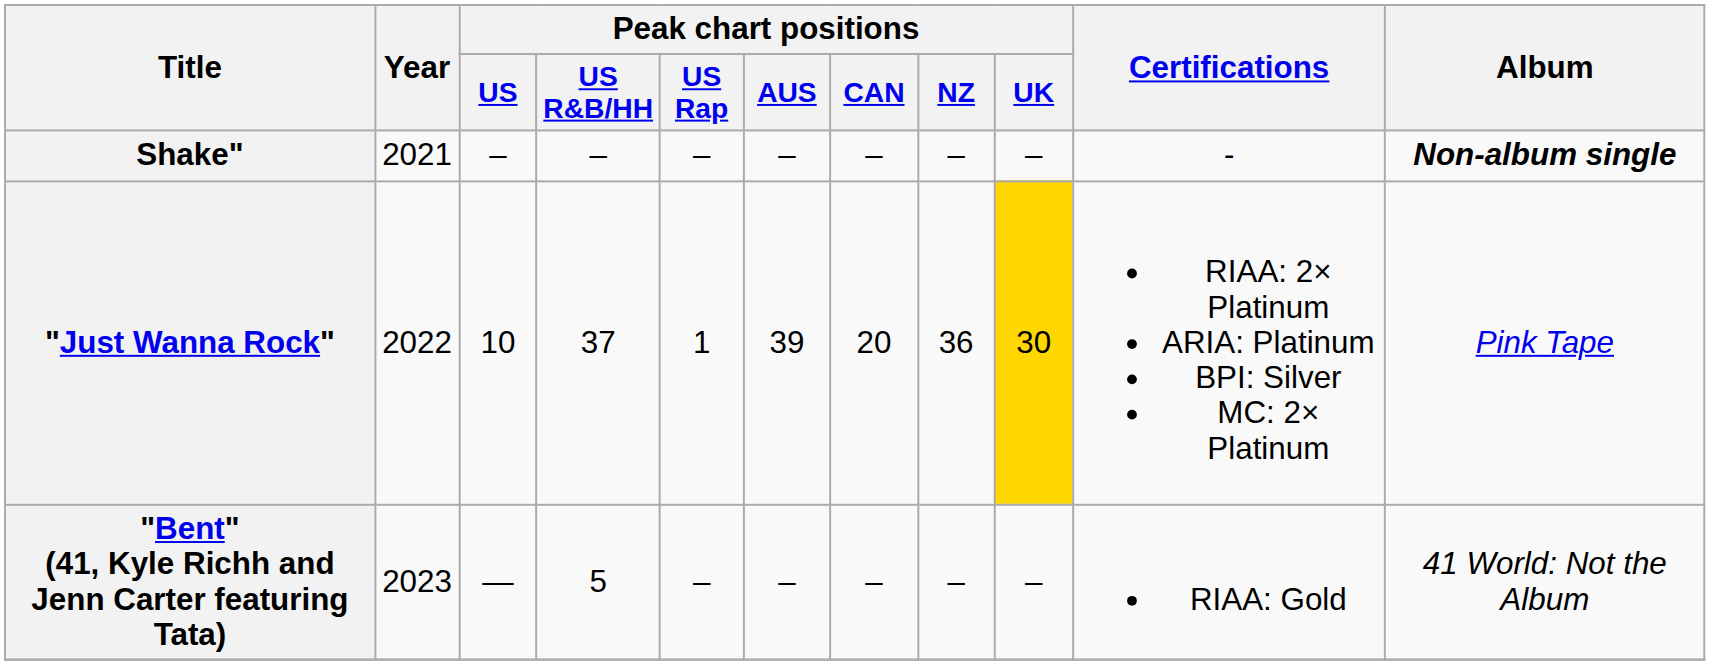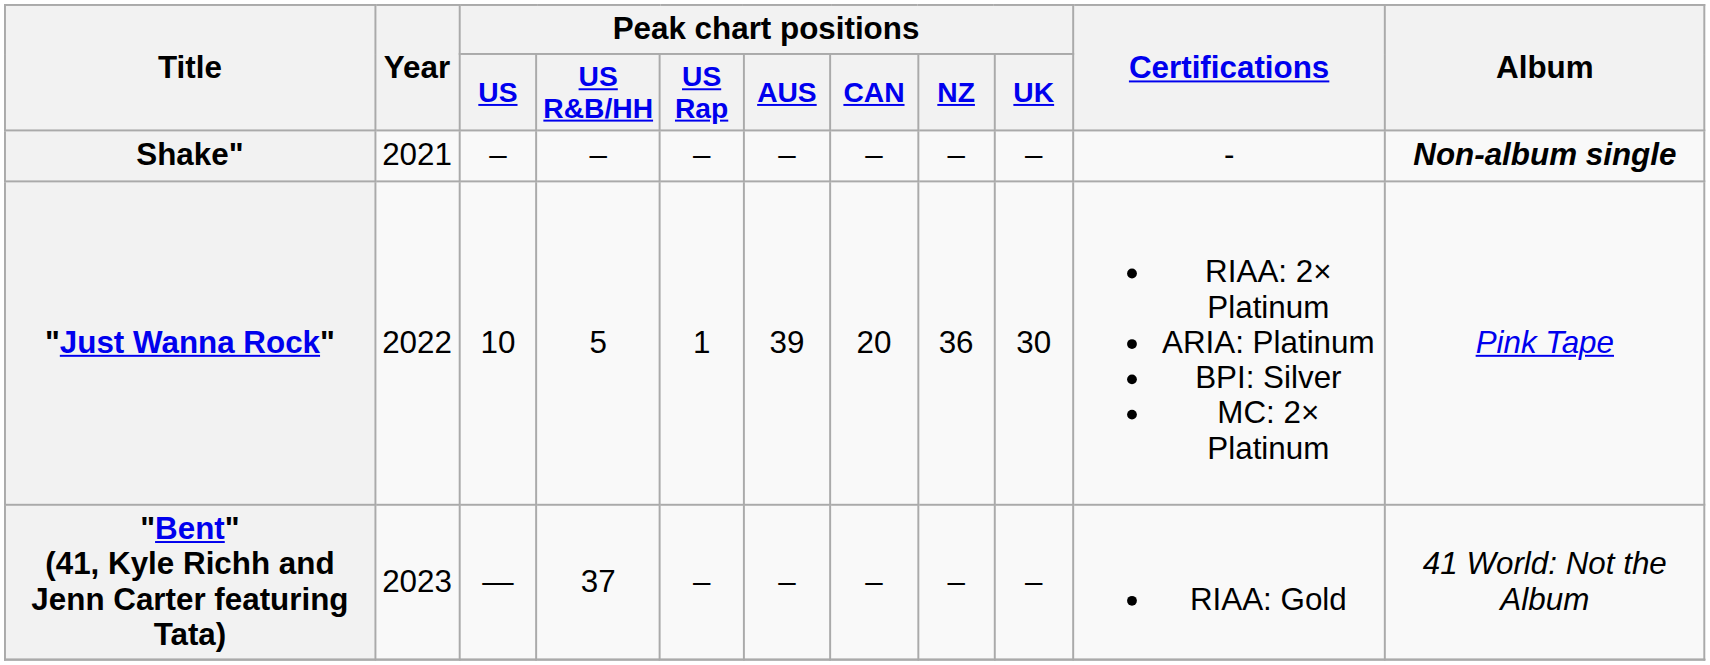(598, 341) 37 -> (598, 341) 5
(1034, 341) gold background -> (1034, 341) no background
(598, 581) 5 -> (598, 581) 37
